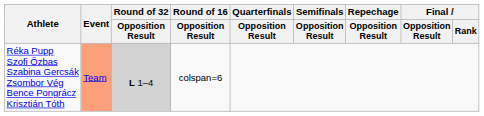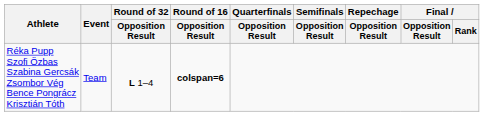(95, 78) lightsalmon background -> (95, 78) no background
(141, 83) lightgrey background -> (141, 83) no background
(200, 78) normal -> (200, 78) bold
